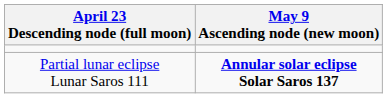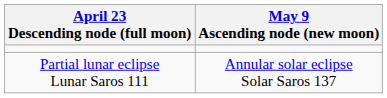(289, 72) bold -> (289, 72) normal
